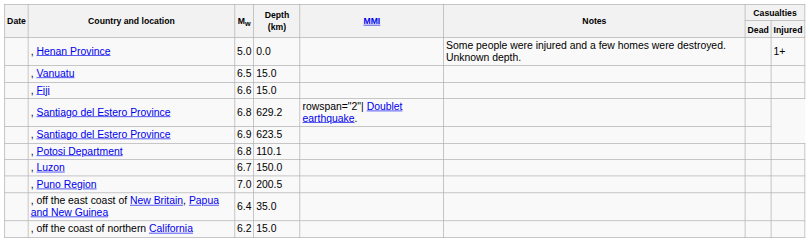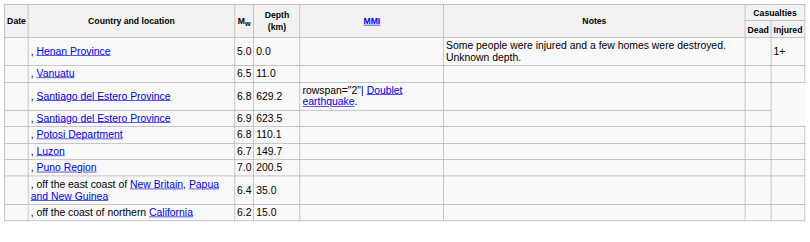(266, 73) 15.0 -> (266, 73) 11.0
- row: (40, 90)
(269, 168) 150.0 -> (269, 151) 149.7
